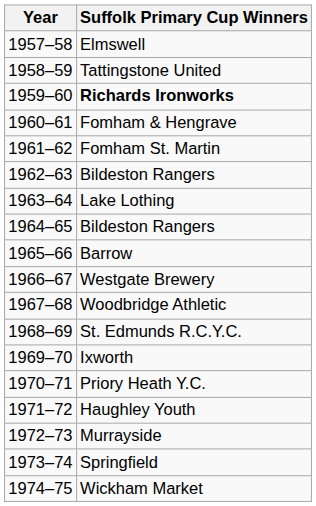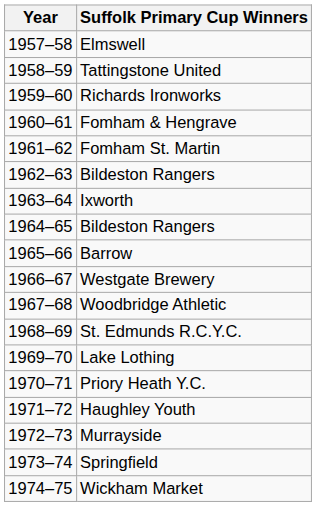(157, 96) bold -> (151, 96) normal
(127, 201) Lake Lothing -> (107, 201) Ixworth
(107, 357) Ixworth -> (127, 357) Lake Lothing
